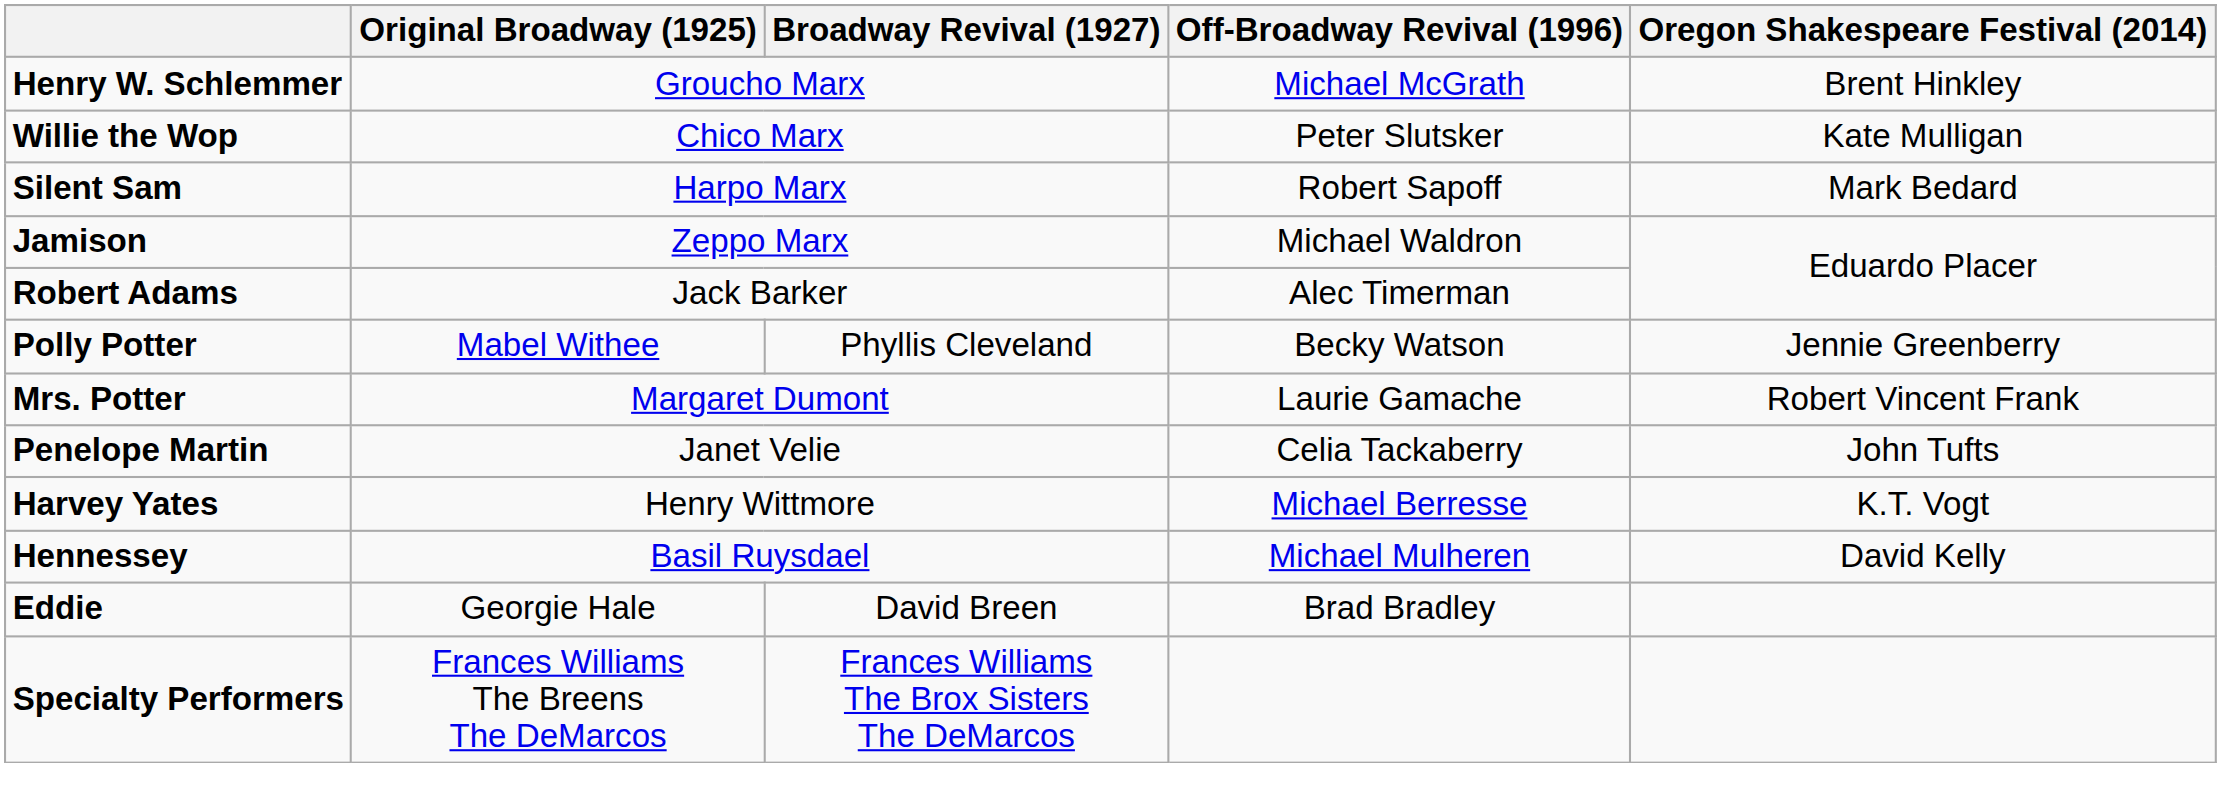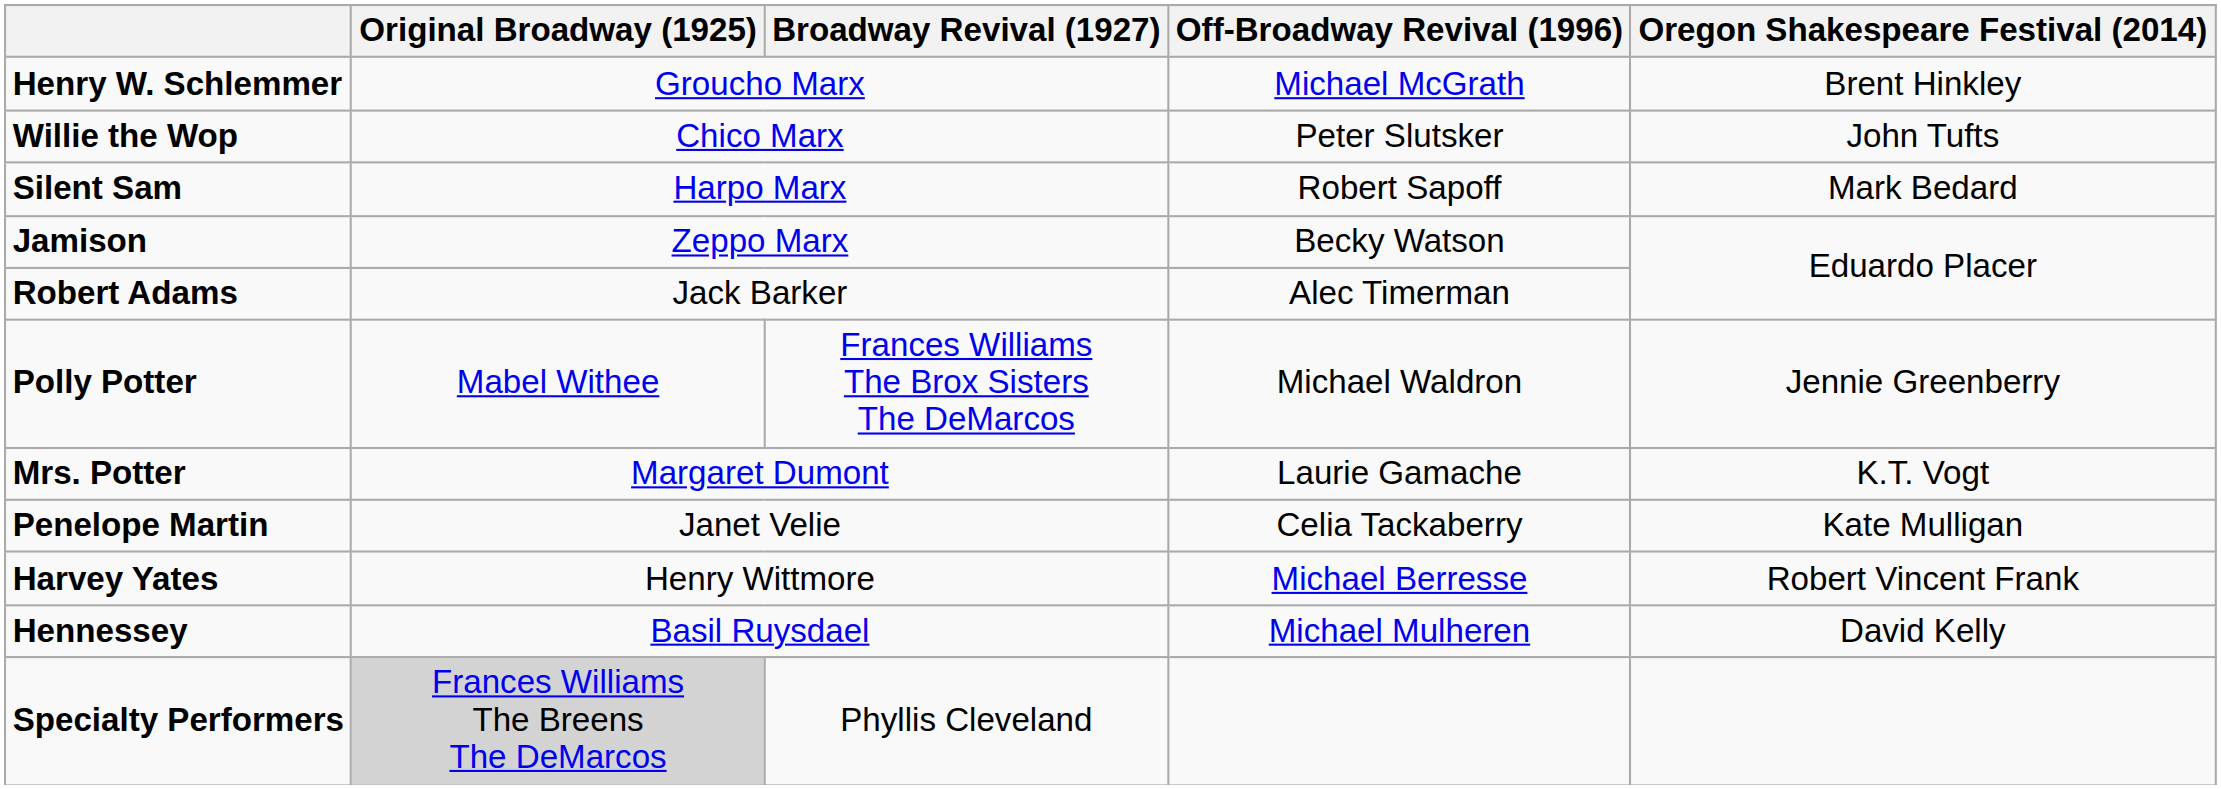(1923, 135) Kate Mulligan -> (1923, 135) John Tufts
(1399, 240) Michael Waldron -> (1399, 240) Becky Watson
(966, 345) Phyllis Cleveland -> (966, 383) Frances Williams The Brox Sisters The DeMarcos
(1399, 345) Becky Watson -> (1399, 383) Michael Waldron
(1923, 398) Robert Vincent Frank -> (1923, 472) K.T. Vogt
(1923, 450) John Tufts -> (1923, 525) Kate Mulligan
(1923, 503) K.T. Vogt -> (1923, 578) Robert Vincent Frank
- row: (58, 608)
(558, 698) no background -> (558, 720) lightgrey background
(966, 698) Frances Williams The Brox Sisters The DeMarcos -> (966, 720) Phyllis Cleveland
